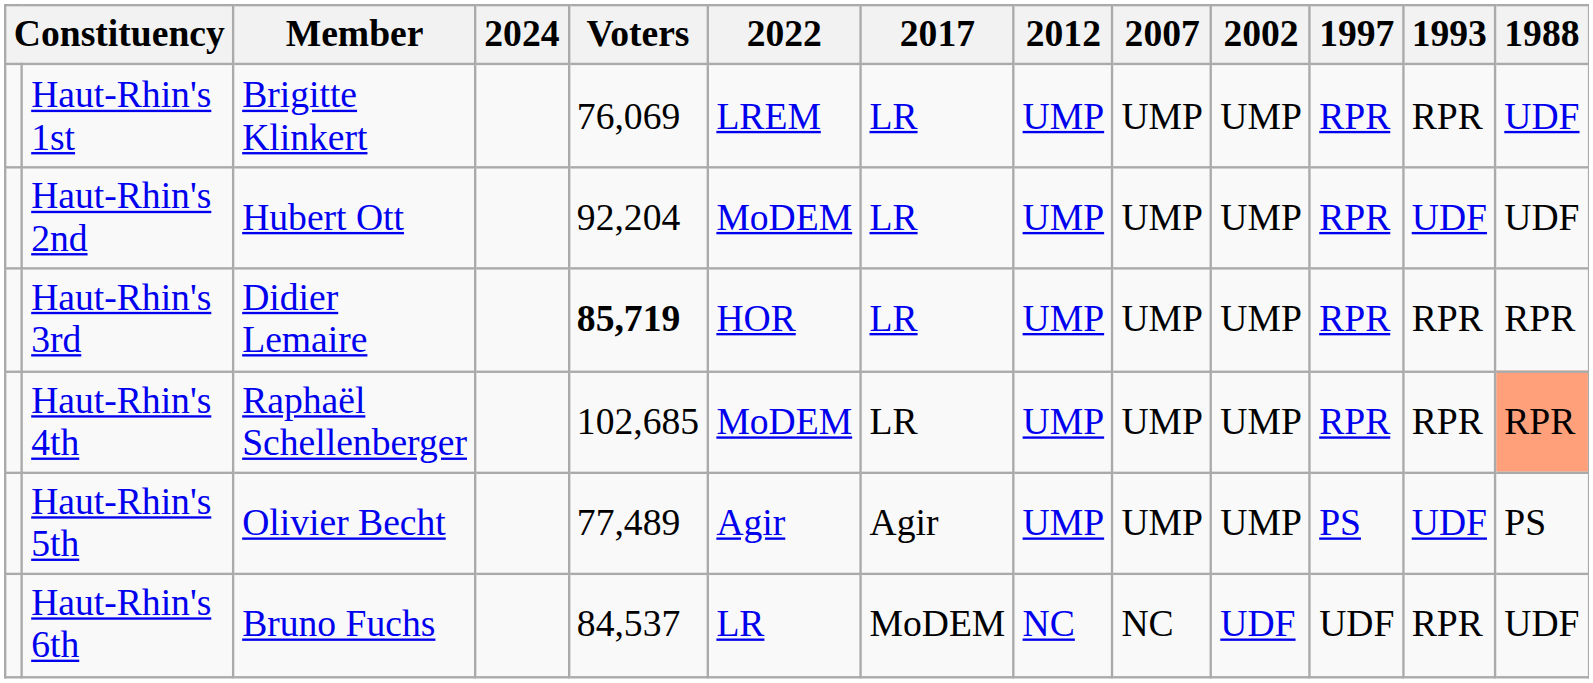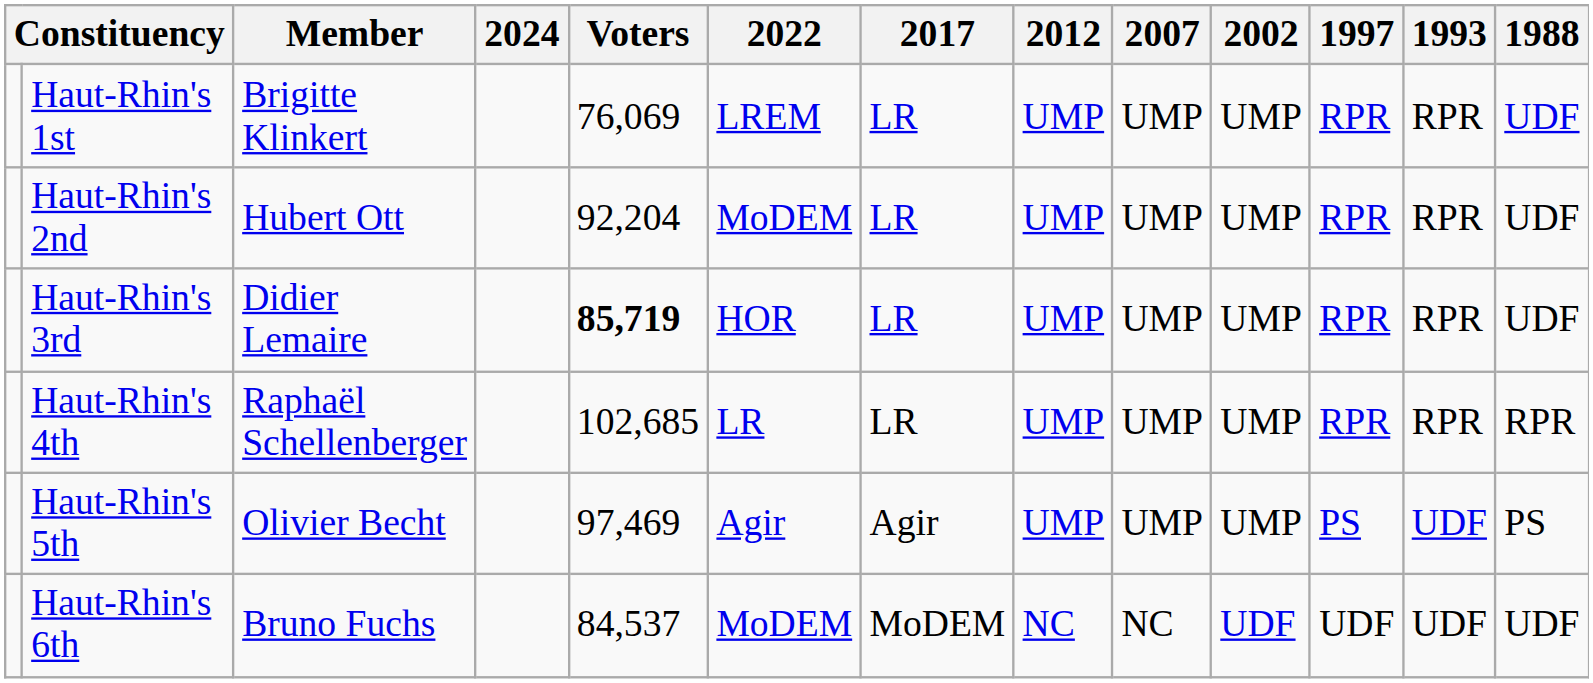(1449, 217) UDF -> (1447, 217) RPR
(1540, 318) RPR -> (1542, 318) UDF
(784, 420) MoDEM -> (740, 420) LR
(1540, 420) lightsalmon background -> (1540, 420) no background
(629, 522) 77,489 -> (629, 522) 97,469
(740, 624) LR -> (784, 624) MoDEM
(1447, 624) RPR -> (1449, 624) UDF
